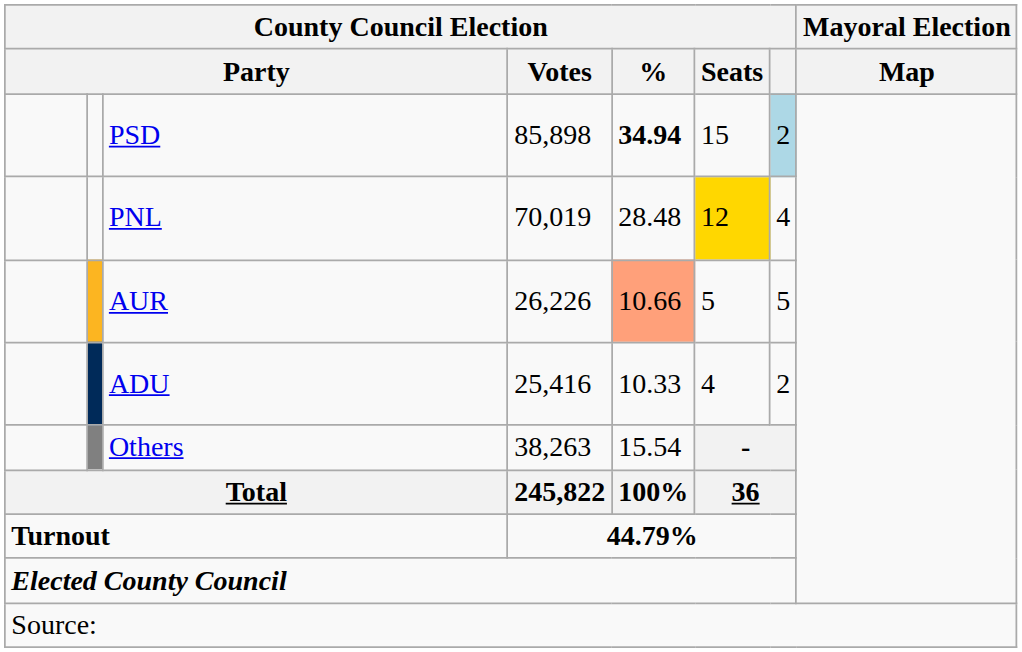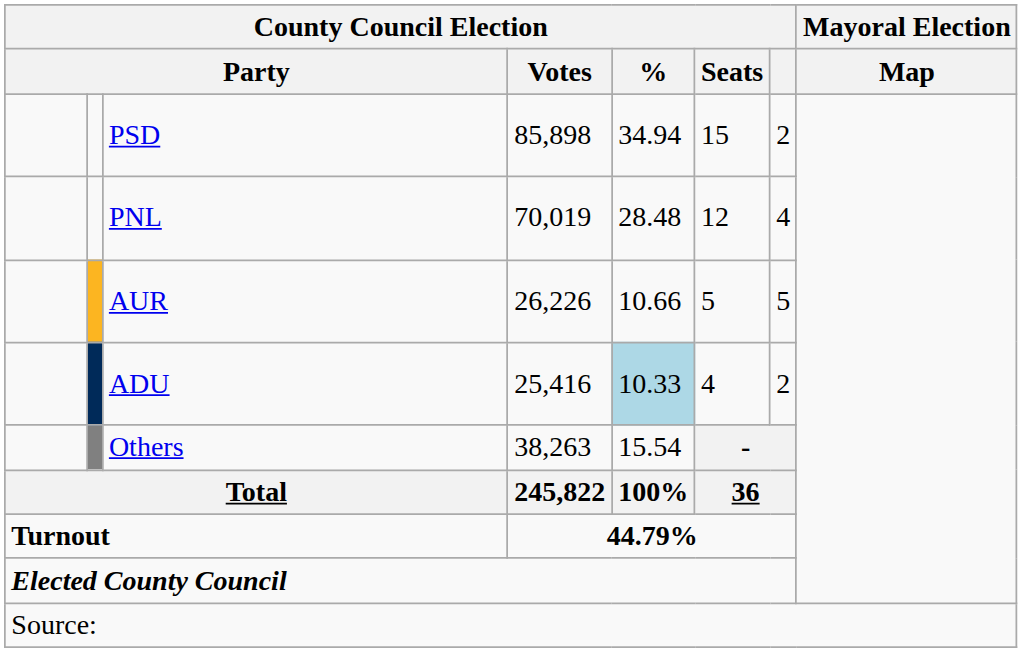(650, 134) bold -> (650, 134) normal
(783, 134) lightblue background -> (783, 134) no background
(715, 217) gold background -> (715, 217) no background
(650, 300) lightsalmon background -> (650, 300) no background
(650, 383) no background -> (650, 383) lightblue background
